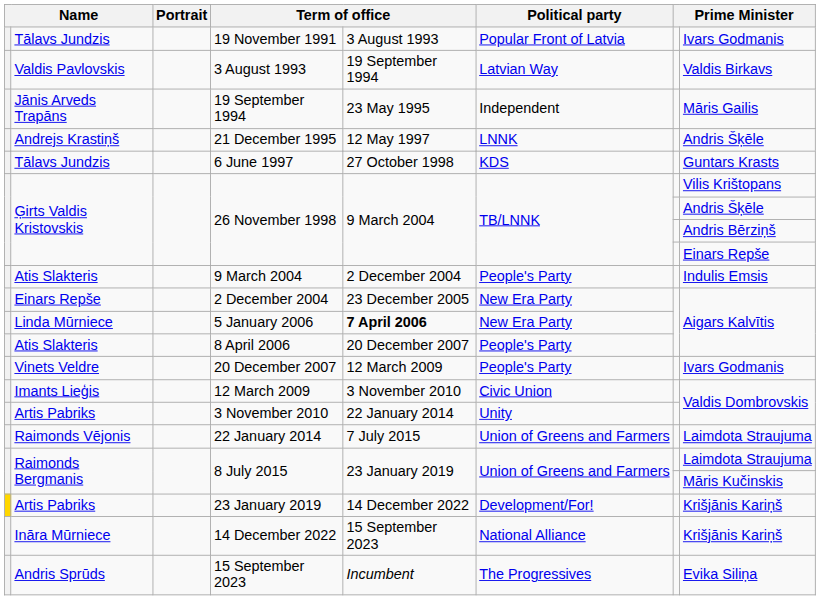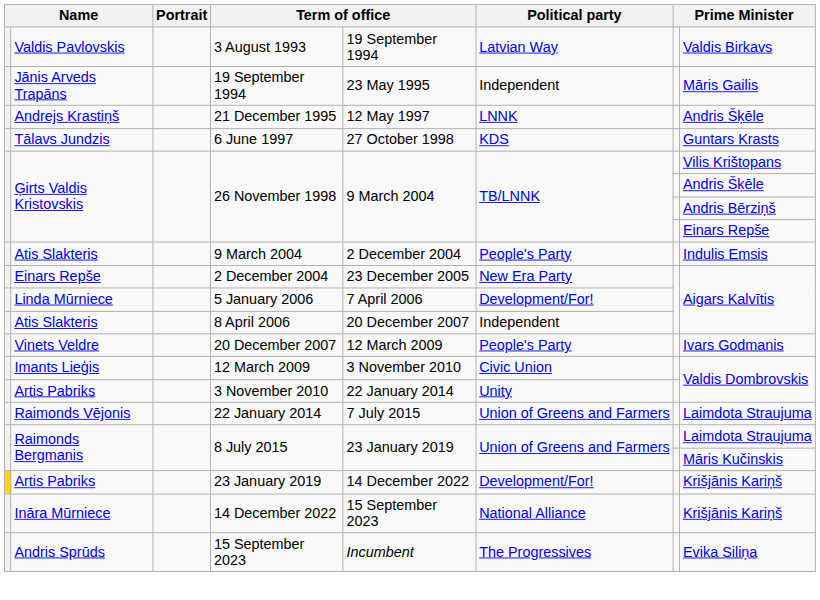- row: (62, 38)
(387, 322) bold -> (385, 299) normal
(526, 322) New Era Party -> (536, 299) Development/For!
(525, 345) People's Party -> (519, 322) Independent
